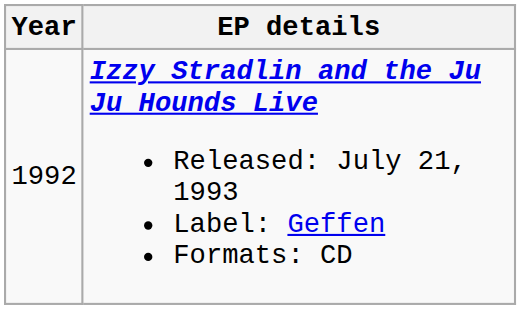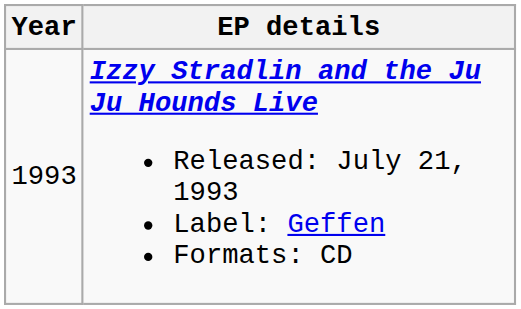(44, 177) 1992 -> (44, 177) 1993
